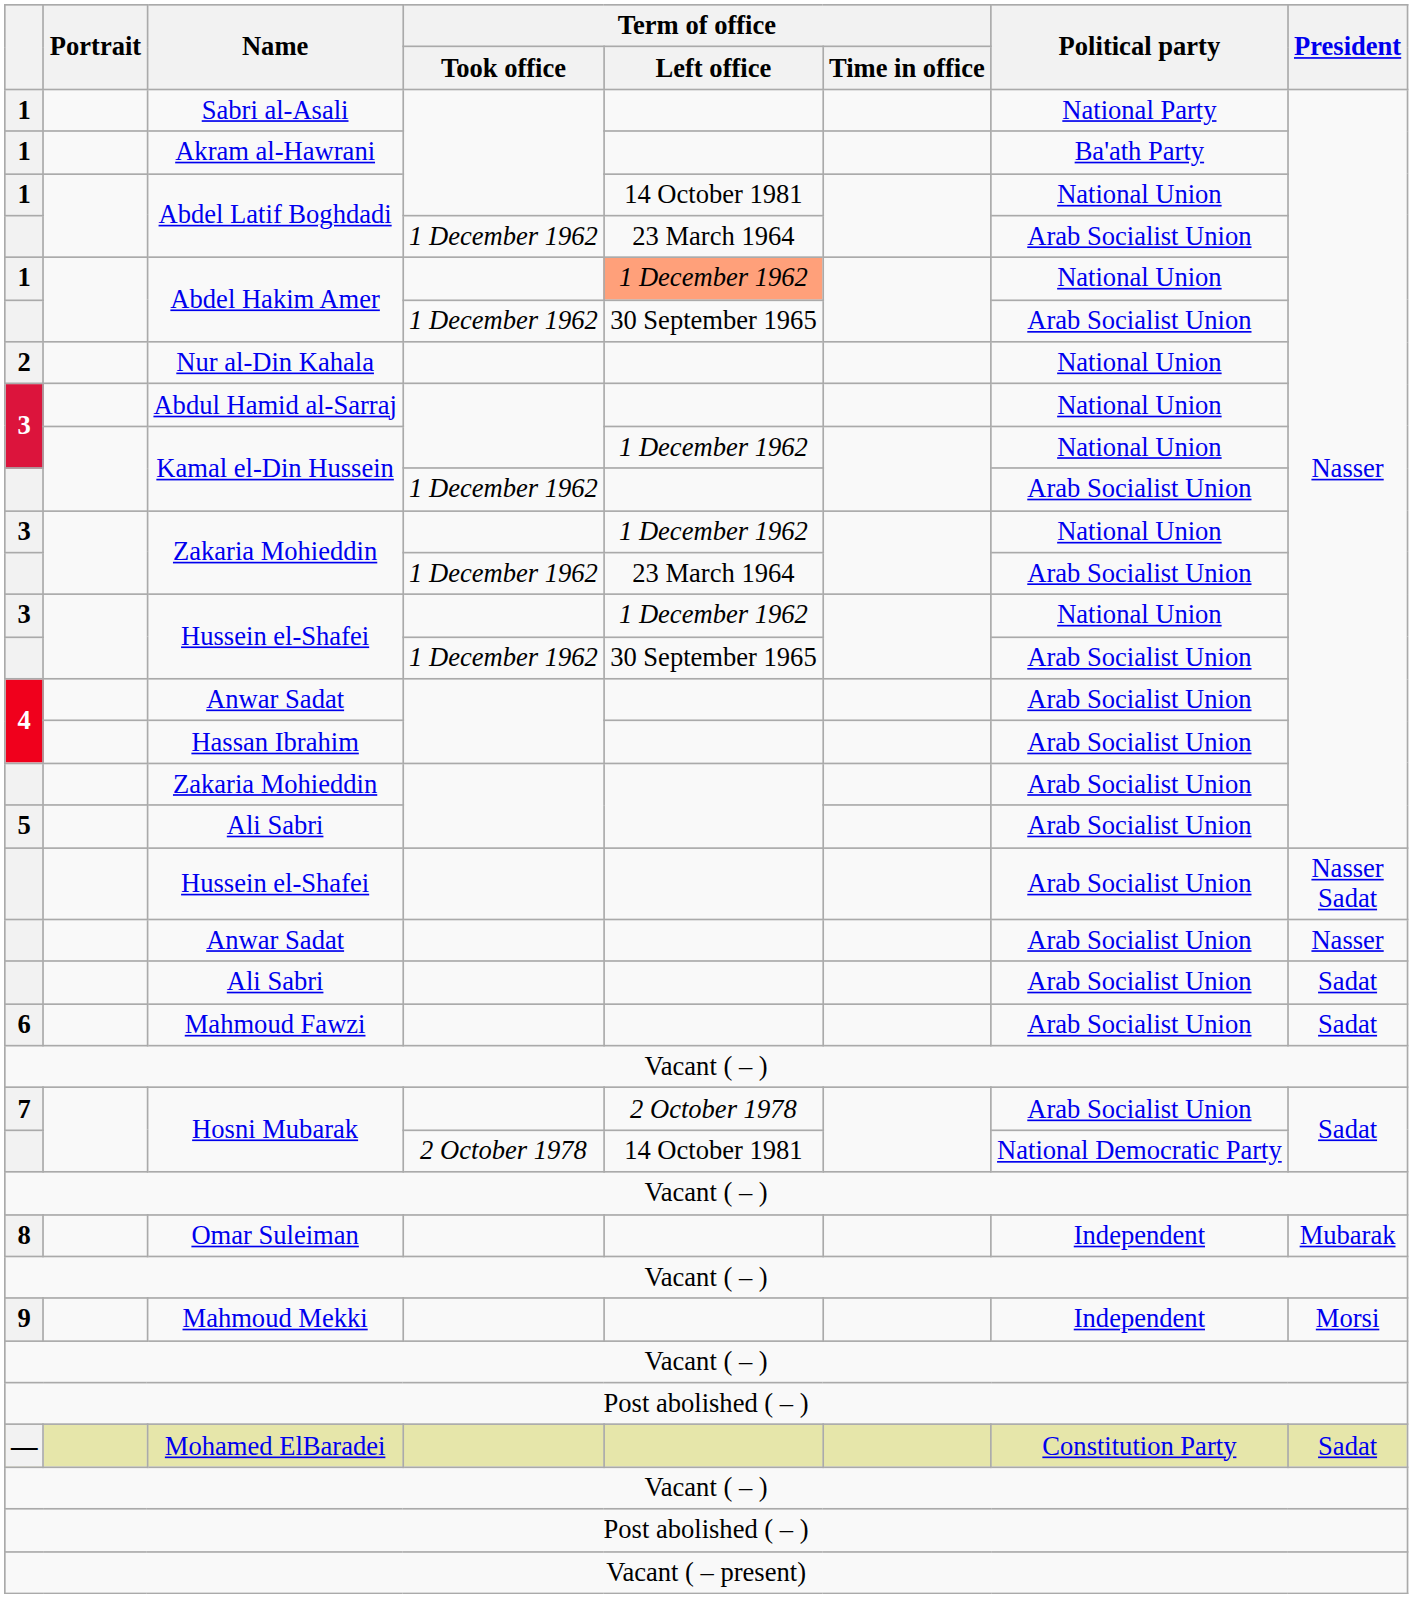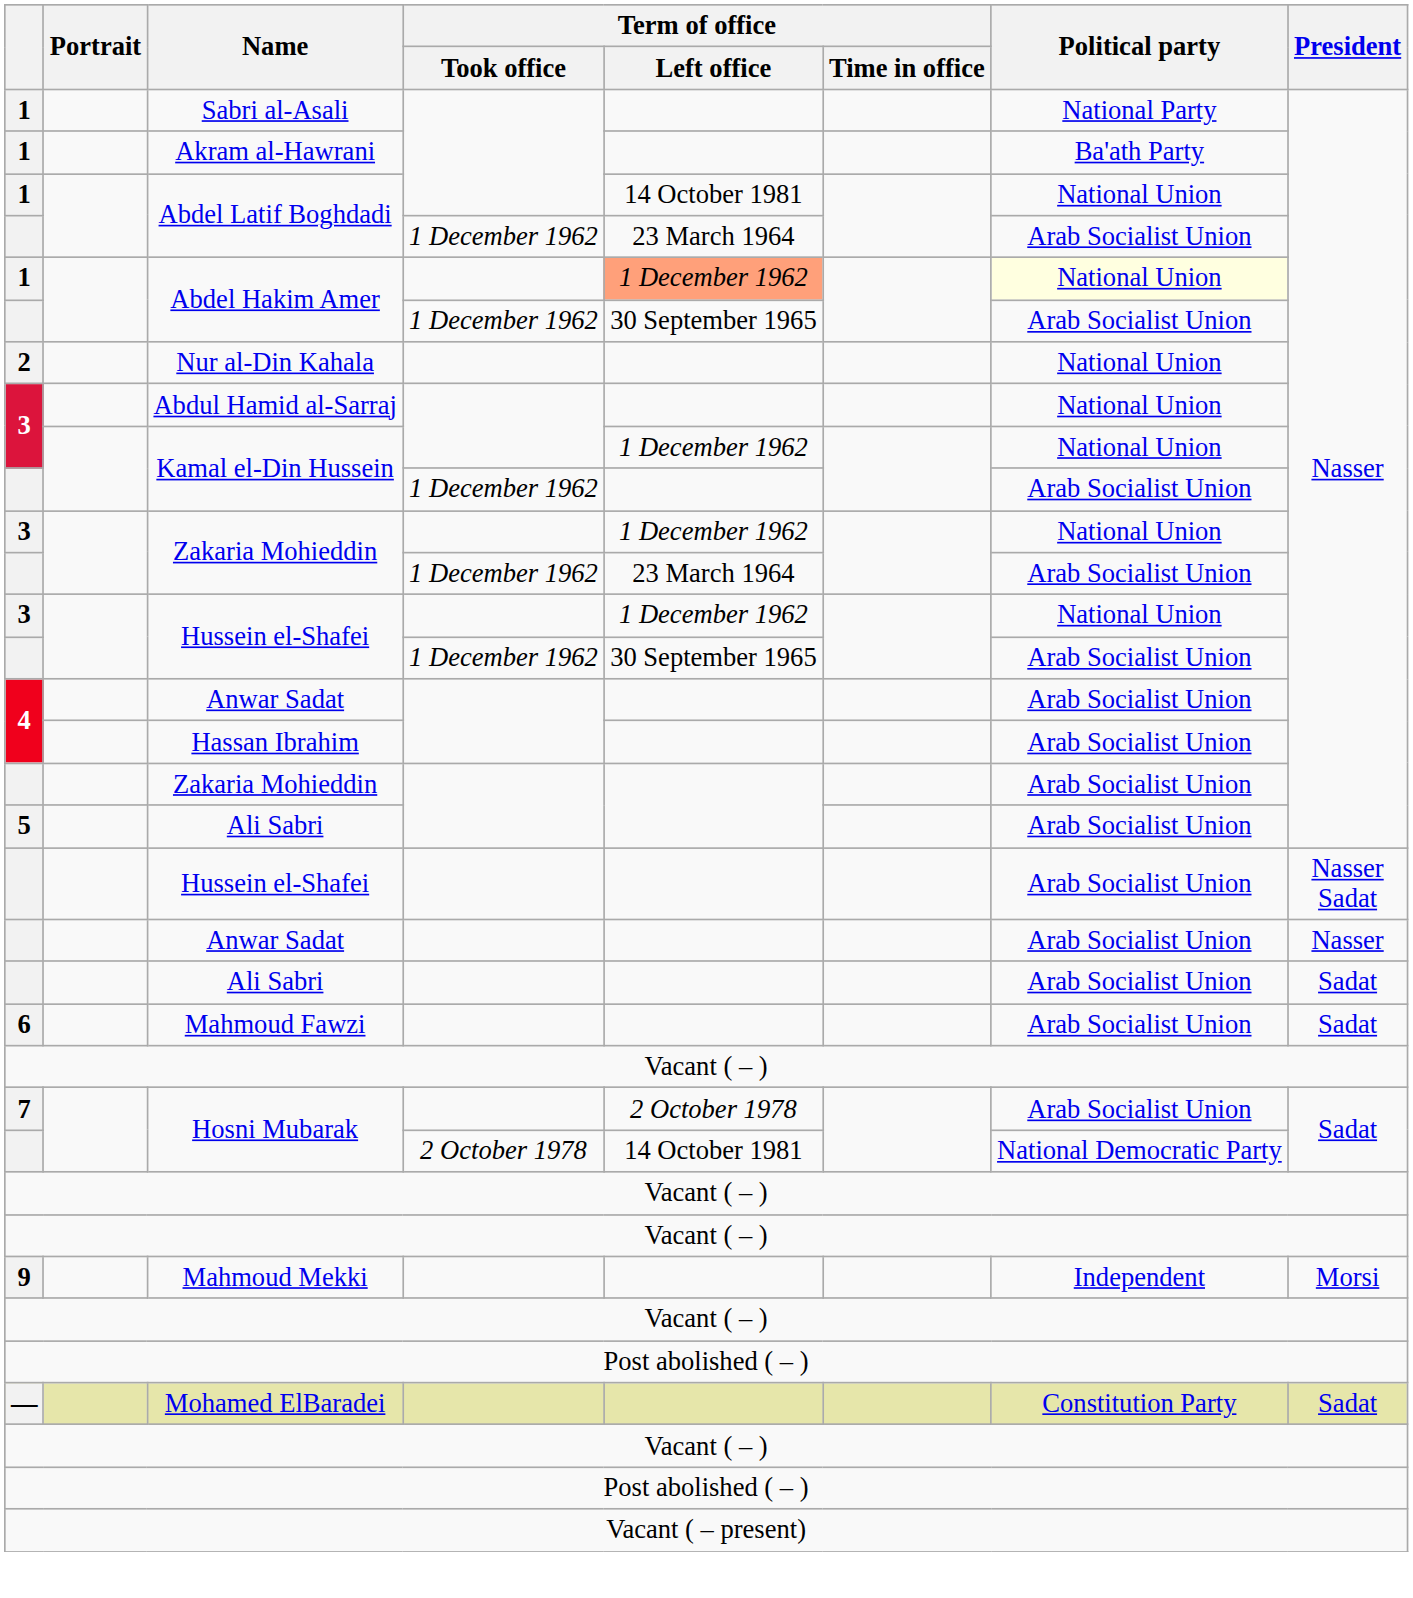(1139, 278) no background -> (1139, 278) lightyellow background
- row: (24, 1234)
